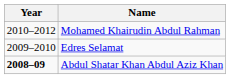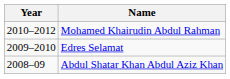(26, 64) bold -> (26, 64) normal
